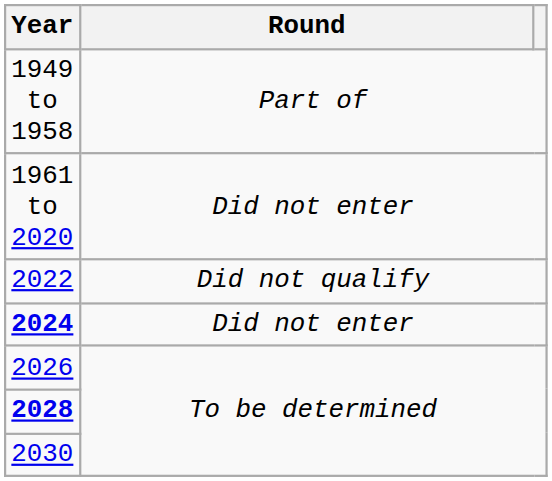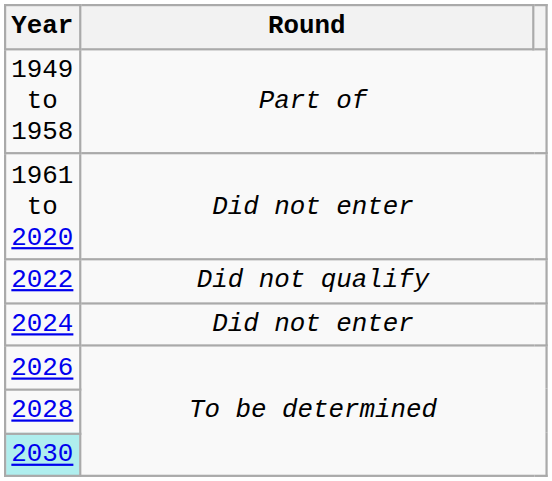(42, 324) bold -> (42, 324) normal
(42, 411) bold -> (42, 411) normal
(42, 454) no background -> (42, 454) paleturquoise background
